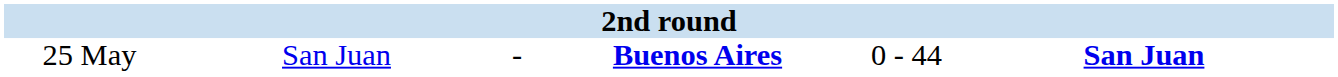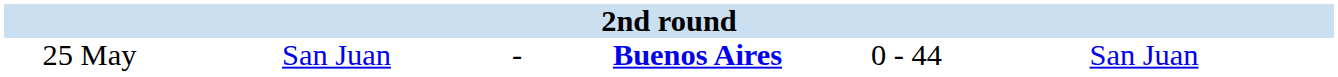(1144, 54) bold -> (1144, 54) normal
